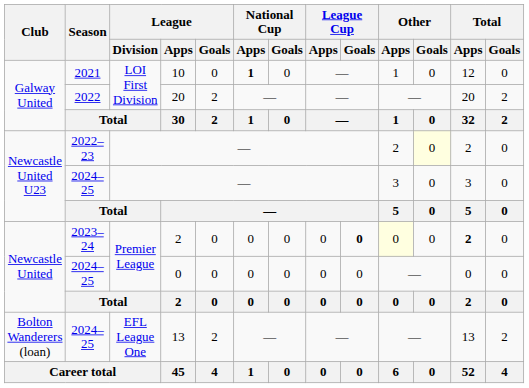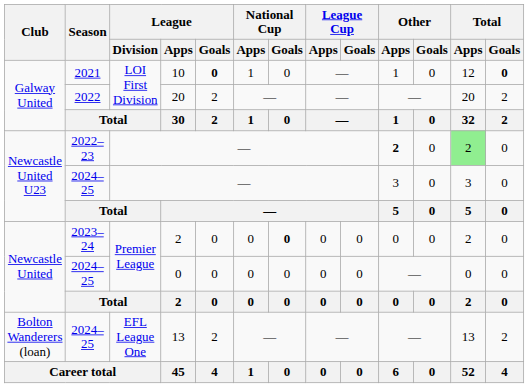(215, 72) normal -> (215, 72) bold
(251, 72) bold -> (251, 72) normal
(504, 72) normal -> (504, 72) bold
(396, 148) normal -> (396, 148) bold
(432, 148) lightyellow background -> (432, 148) no background
(468, 148) no background -> (468, 148) lightgreen background
(287, 238) normal -> (287, 238) bold
(359, 238) bold -> (359, 238) normal
(396, 238) lightyellow background -> (396, 238) no background
(468, 238) bold -> (468, 238) normal
